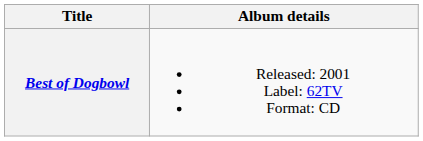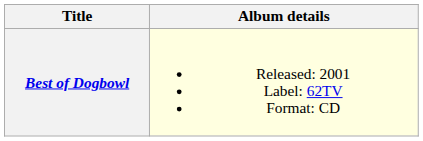(284, 91) no background -> (284, 91) lightyellow background
